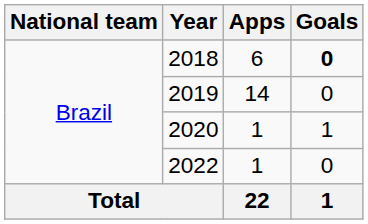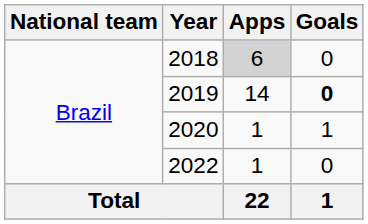(257, 58) no background -> (257, 58) lightgrey background
(327, 58) bold -> (327, 58) normal
(327, 93) normal -> (327, 93) bold
